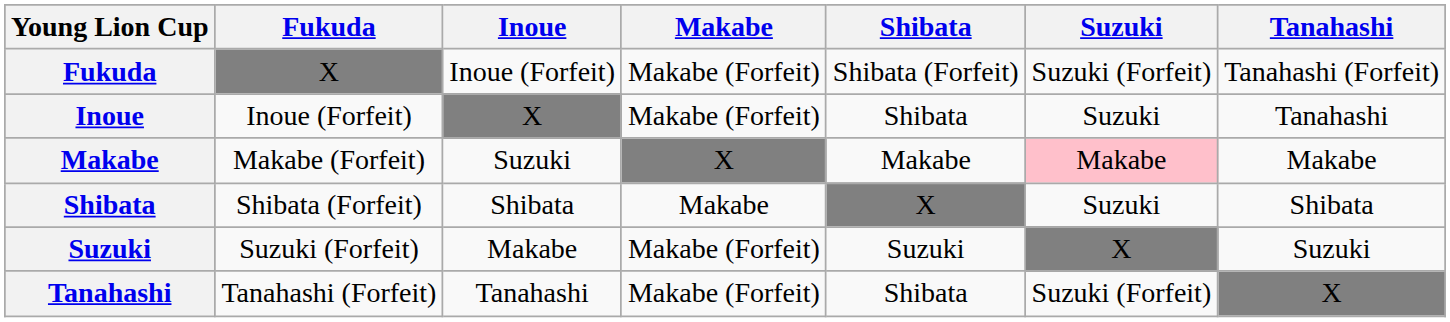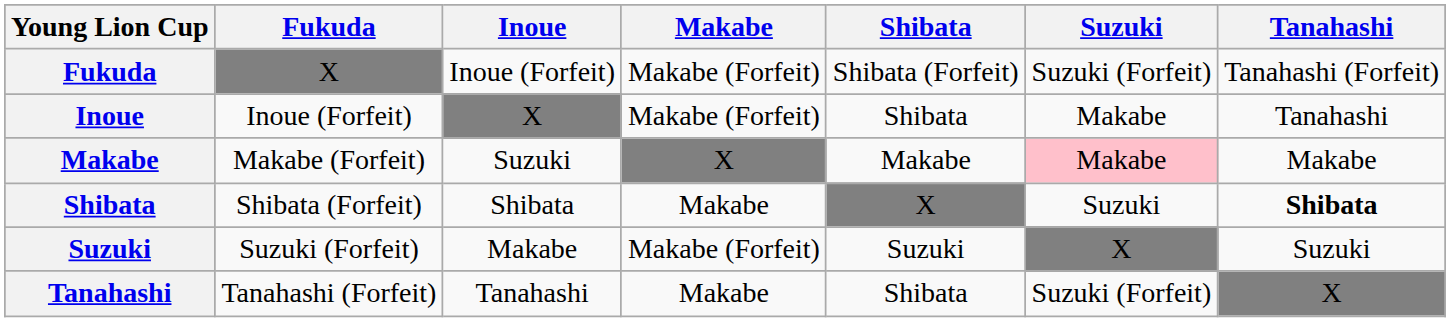(1121, 115) Suzuki -> (1121, 115) Makabe
(1332, 204) normal -> (1332, 204) bold
(724, 293) Makabe (Forfeit) -> (724, 293) Makabe
